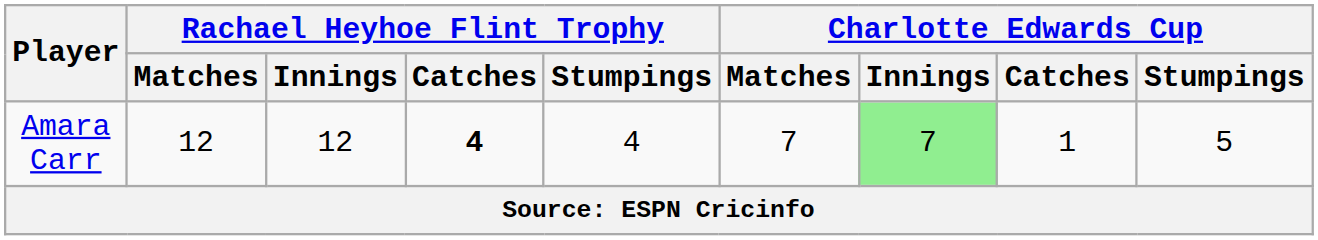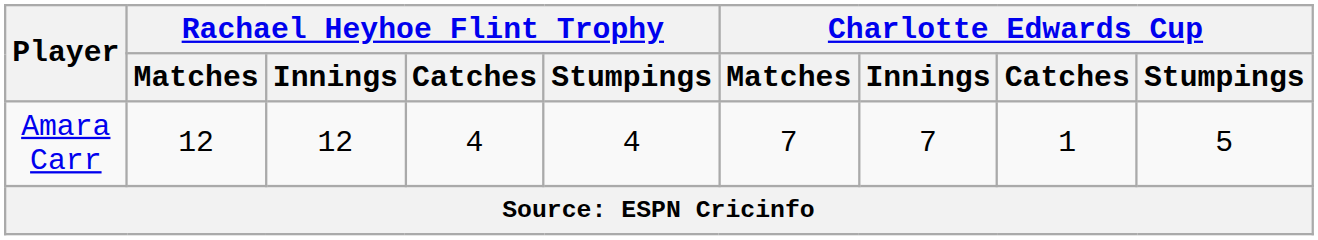(475, 144) bold -> (475, 144) normal
(928, 144) lightgreen background -> (928, 144) no background
